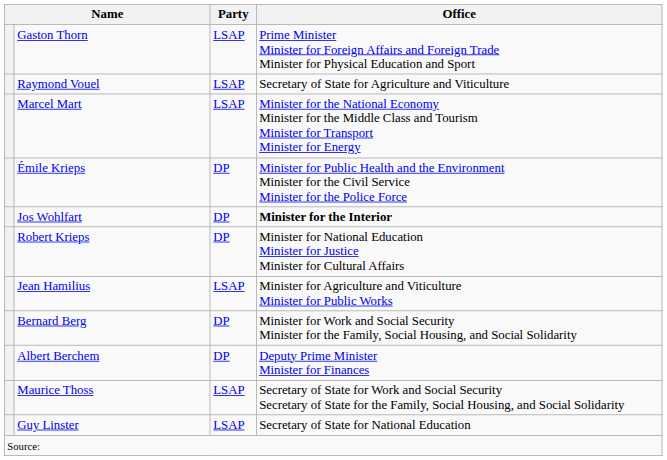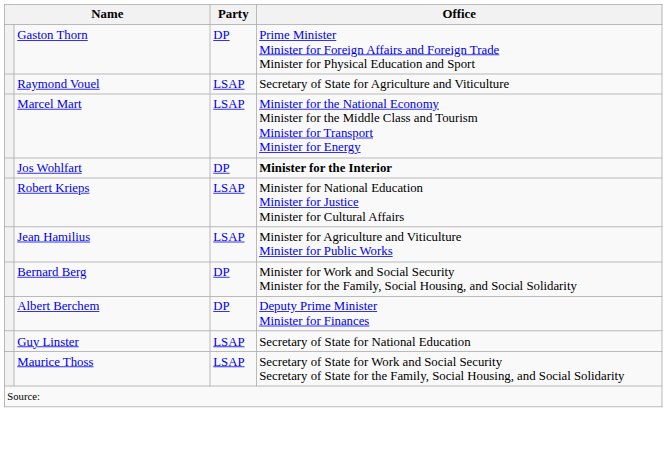(229, 34) LSAP -> (221, 34) DP
- row: (51, 167)
(221, 237) DP -> (229, 188) LSAP
rows swapped: (48, 425) <-> (55, 390)
